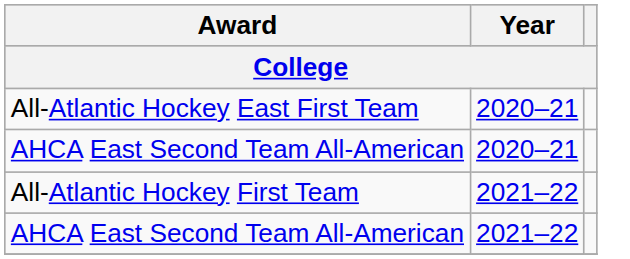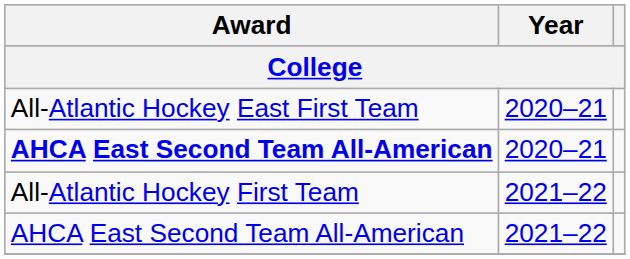(237, 150) normal -> (252, 150) bold
